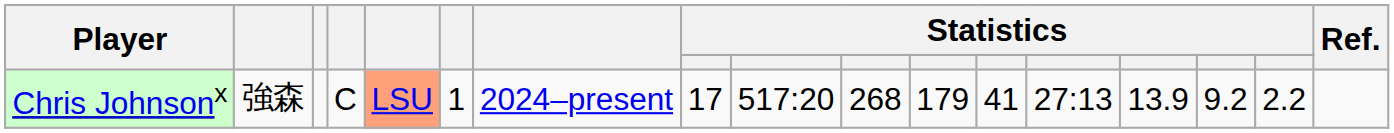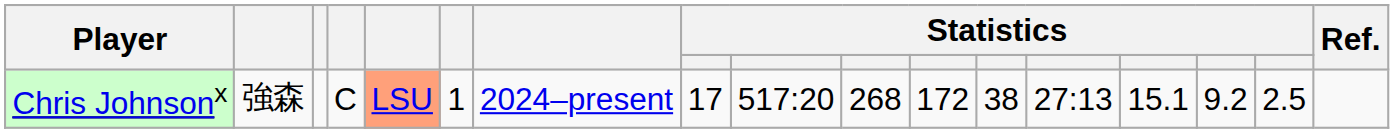(943, 99) 179 -> (943, 99) 172
(1001, 99) 41 -> (1001, 99) 38
(1158, 99) 13.9 -> (1158, 99) 15.1
(1284, 99) 2.2 -> (1284, 99) 2.5
